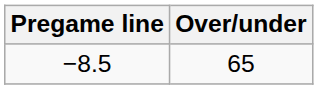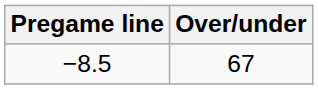(241, 63) 65 -> (241, 63) 67
